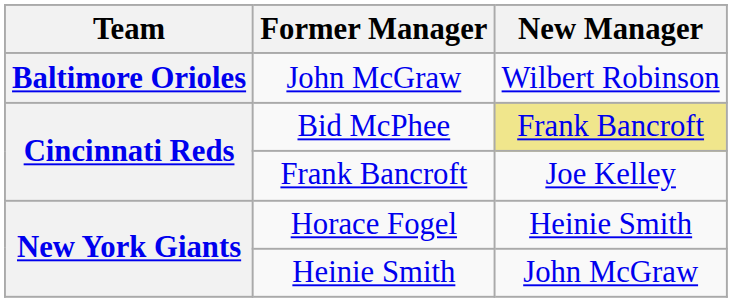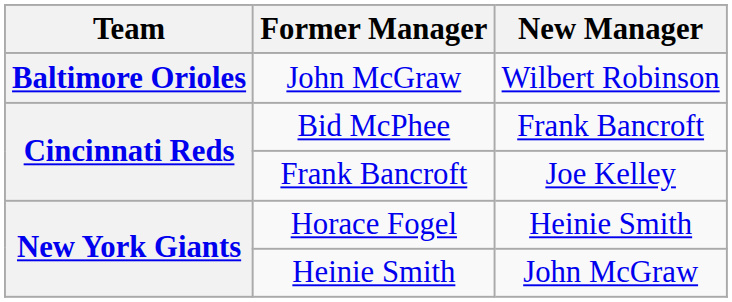(611, 126) khaki background -> (611, 126) no background
